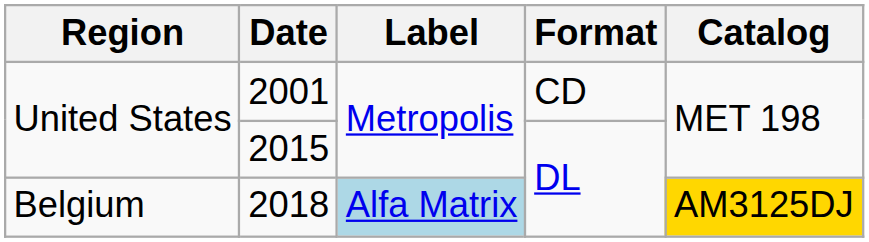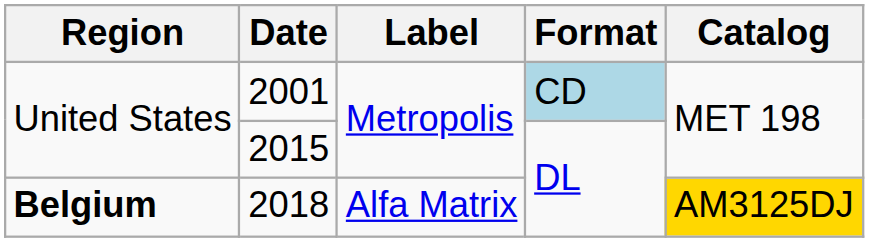(560, 90) no background -> (560, 90) lightblue background
(79, 206) normal -> (85, 206) bold
(432, 206) lightblue background -> (432, 206) no background
